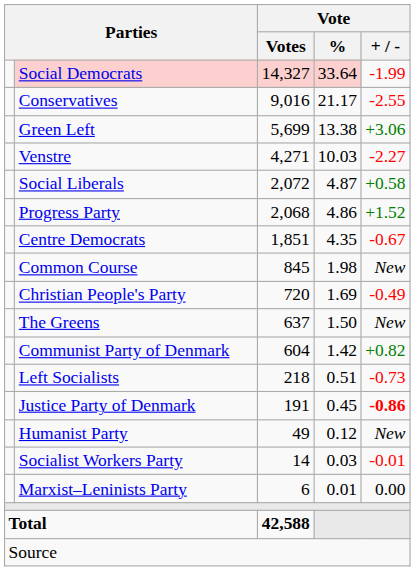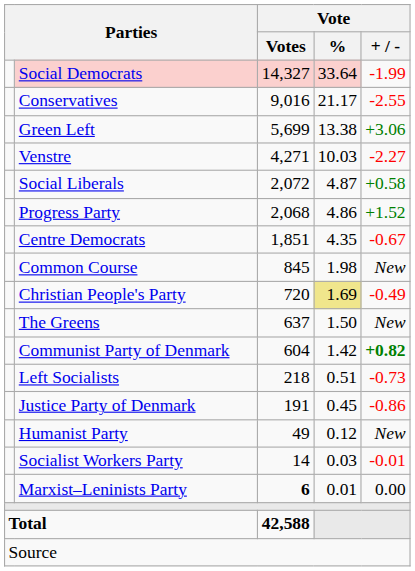(342, 294) no background -> (342, 294) khaki background
(385, 350) normal -> (385, 350) bold
(387, 405) bold -> (387, 405) normal
(305, 488) normal -> (305, 488) bold
